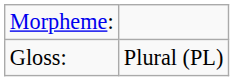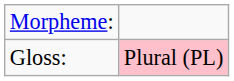(174, 57) no background -> (174, 57) pink background
